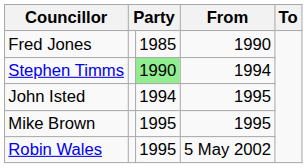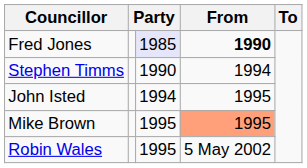(158, 44) no background -> (158, 44) lavender background
(252, 44) normal -> (252, 44) bold
(158, 70) lightgreen background -> (158, 70) no background
(252, 123) no background -> (252, 123) lightsalmon background
